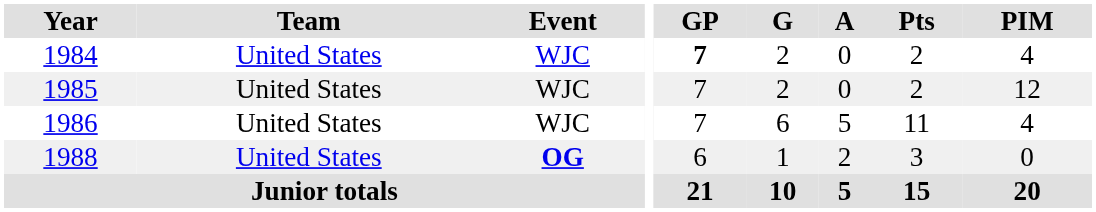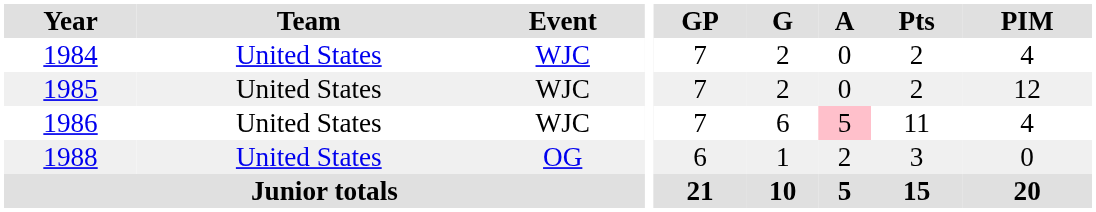(700, 54) bold -> (700, 54) normal
(844, 122) no background -> (844, 122) pink background
(563, 156) bold -> (563, 156) normal
